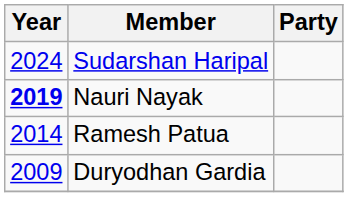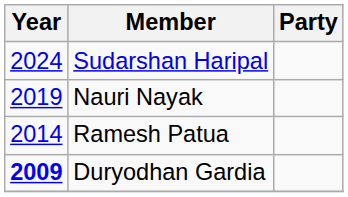(36, 97) bold -> (36, 97) normal
(36, 172) normal -> (36, 172) bold
